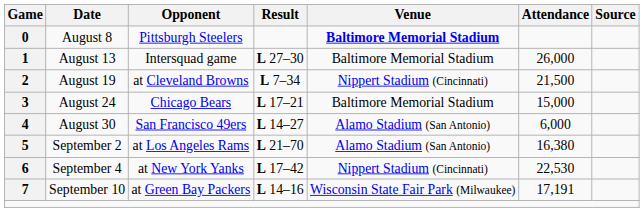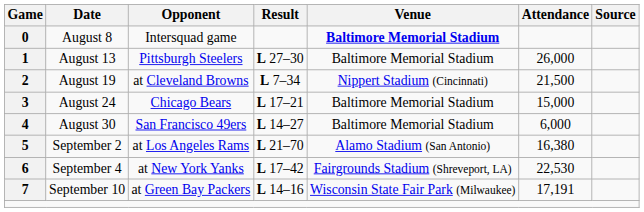(191, 37) Pittsburgh Steelers -> (191, 37) Intersquad game
(191, 59) Intersquad game -> (191, 59) Pittsburgh Steelers
(413, 124) Alamo Stadium (San Antonio) -> (413, 124) Baltimore Memorial Stadium
(413, 168) Nippert Stadium (Cincinnati) -> (413, 168) Fairgrounds Stadium (Shreveport, LA)
